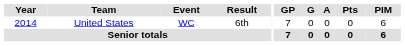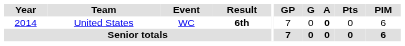(242, 22) normal -> (242, 22) bold
(327, 22) normal -> (327, 22) bold
